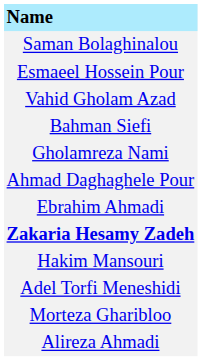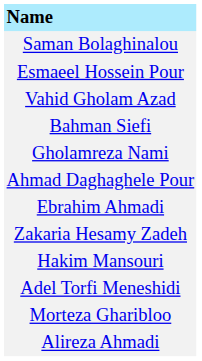(100, 234) bold -> (100, 234) normal
